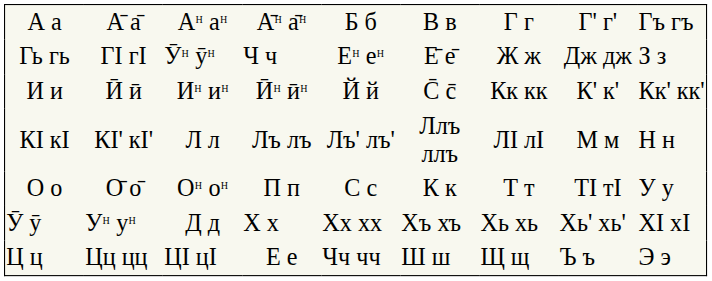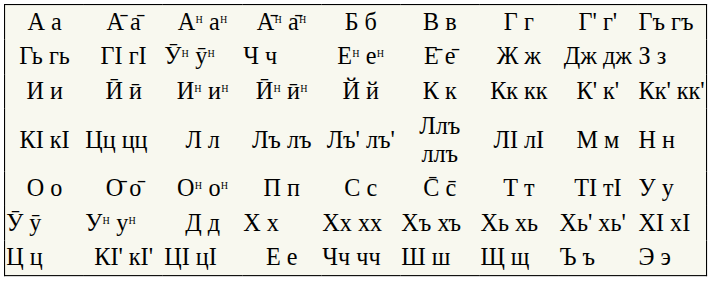(440, 91) C̄ c̄ -> (440, 91) К к
(124, 140) КӀ' кӀ' -> (116, 140) Цц цц
(440, 188) К к -> (440, 188) C̄ c̄
(116, 257) Цц цц -> (124, 257) КӀ' кӀ'
